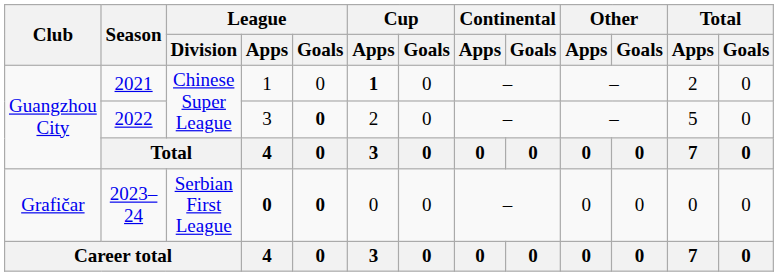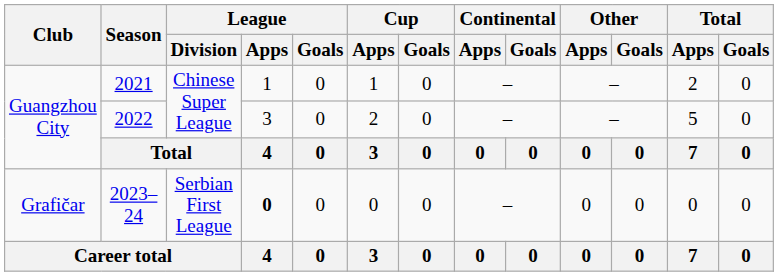(373, 83) bold -> (373, 83) normal
(320, 119) bold -> (320, 119) normal
(320, 204) bold -> (320, 204) normal
